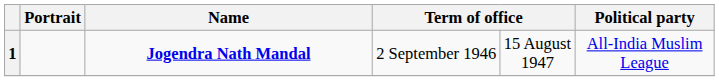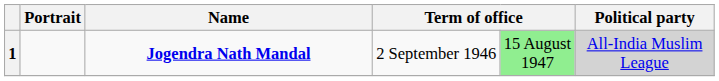(537, 52) no background -> (537, 52) lightgreen background
(645, 52) no background -> (645, 52) lightgrey background
